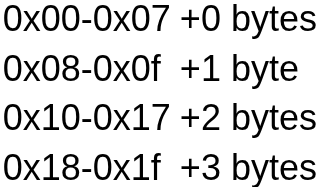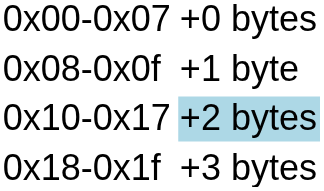(248, 118) no background -> (248, 118) lightblue background
